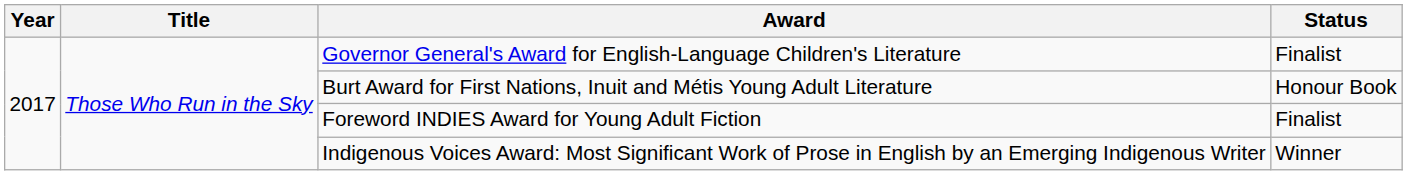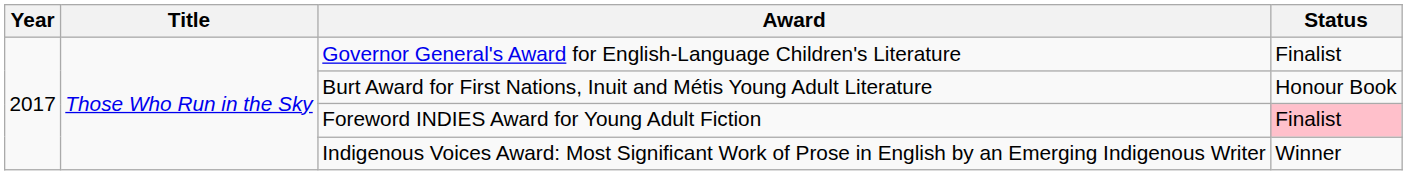(1308, 119) no background -> (1308, 119) pink background
